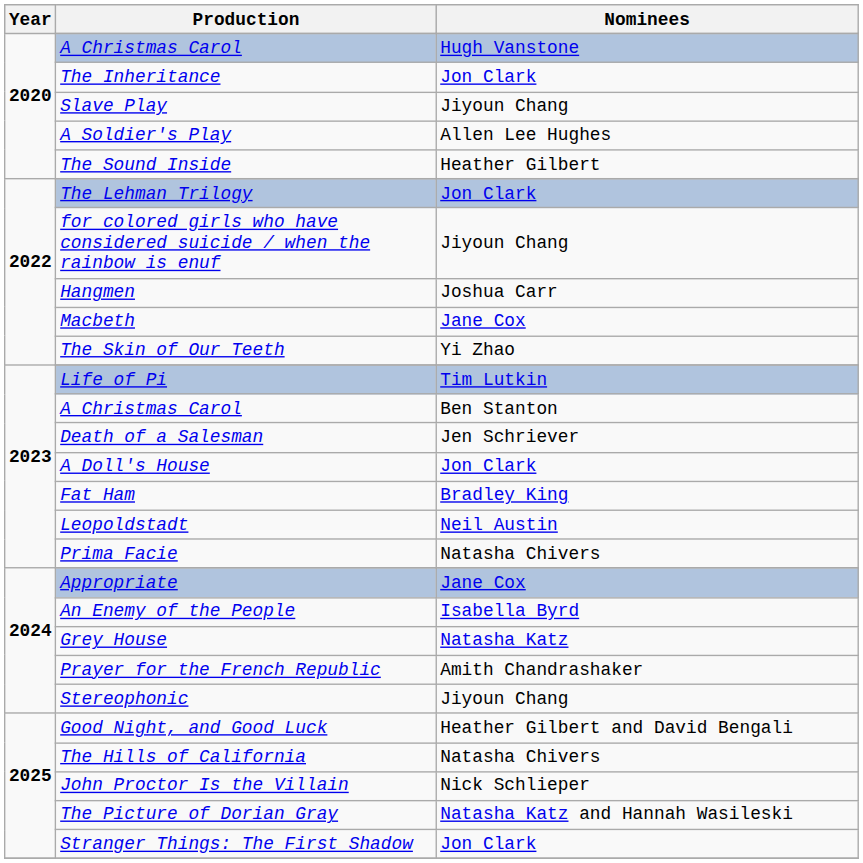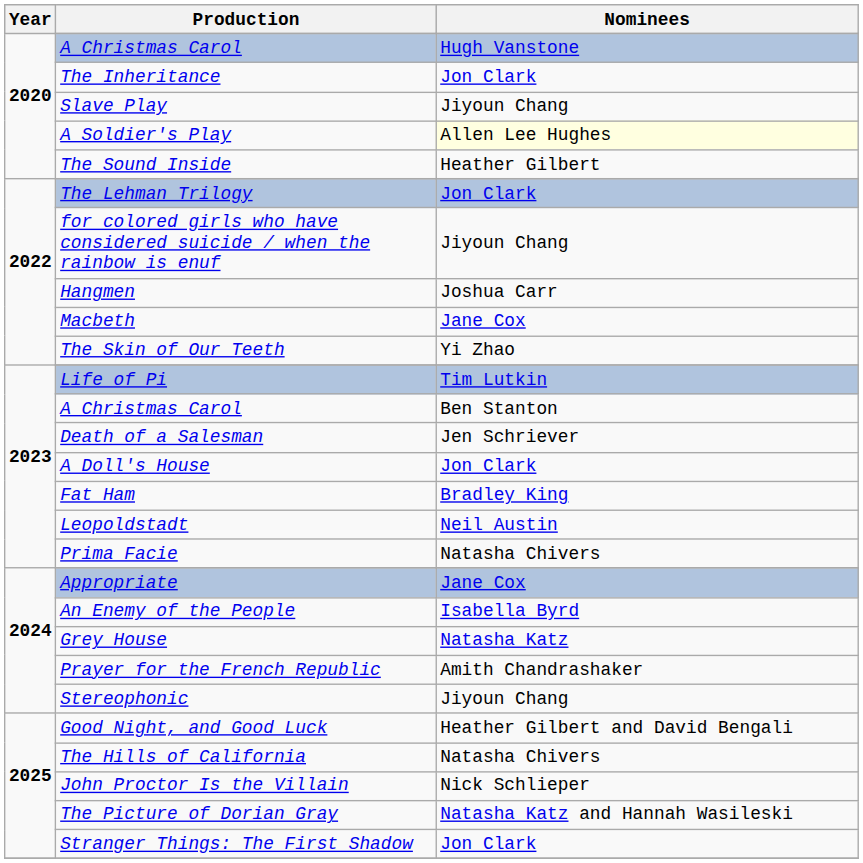(526, 135) no background -> (526, 135) lightyellow background
